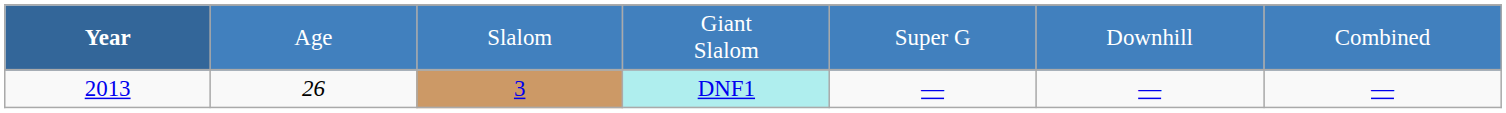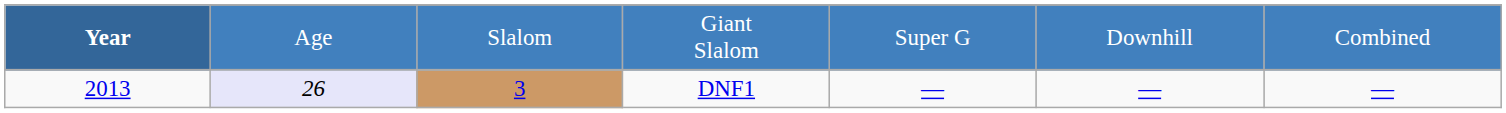(313, 88) no background -> (313, 88) lavender background
(726, 88) paleturquoise background -> (726, 88) no background
